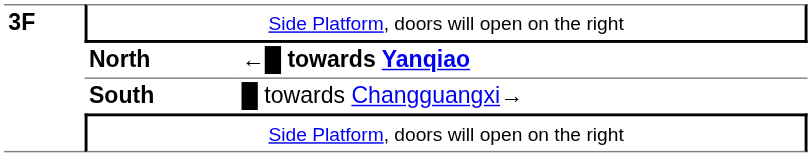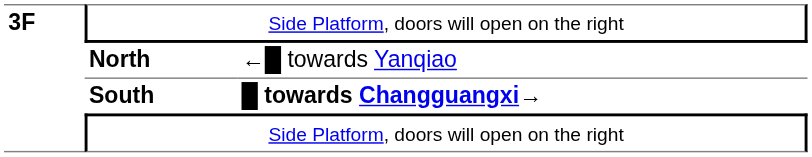(356, 59) bold -> (349, 59) normal
(382, 95) normal -> (392, 95) bold
